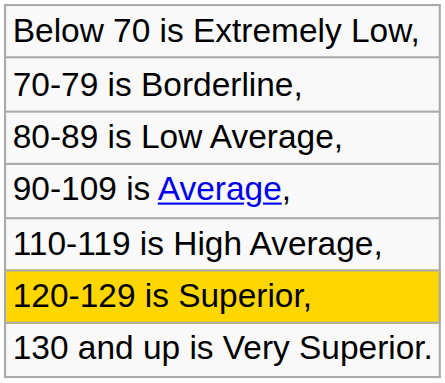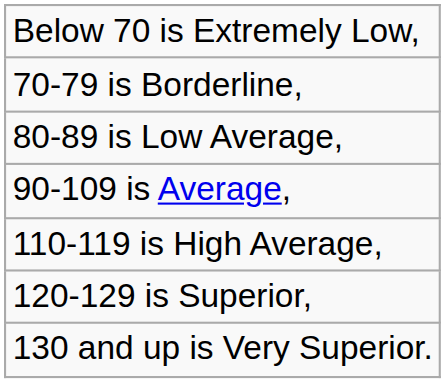(162, 296) gold background -> (162, 296) no background
